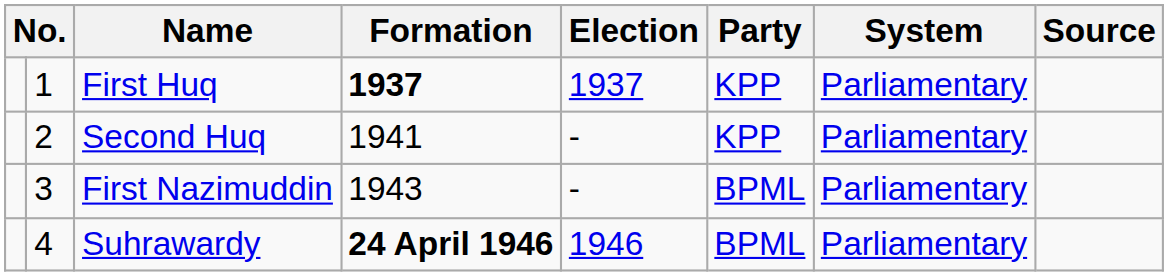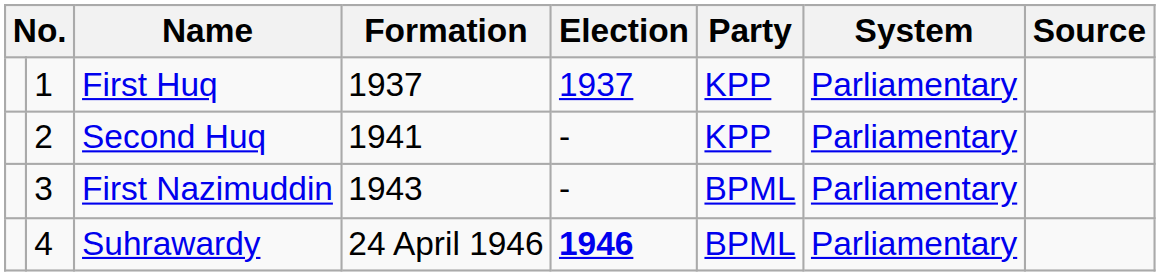(386, 84) bold -> (386, 84) normal
(451, 243) bold -> (446, 243) normal
(606, 243) normal -> (596, 243) bold
